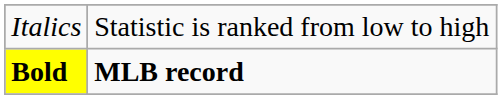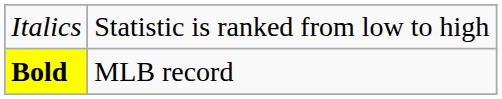(169, 71) bold -> (164, 71) normal
